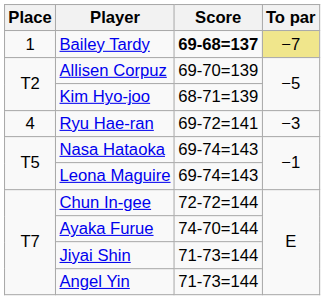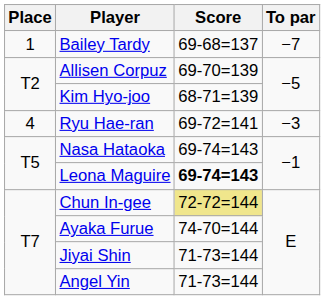(218, 44) bold -> (218, 44) normal
(291, 44) khaki background -> (291, 44) no background
(218, 176) normal -> (218, 176) bold
(218, 202) no background -> (218, 202) khaki background
